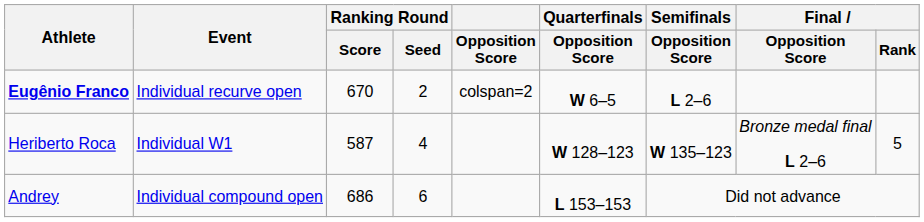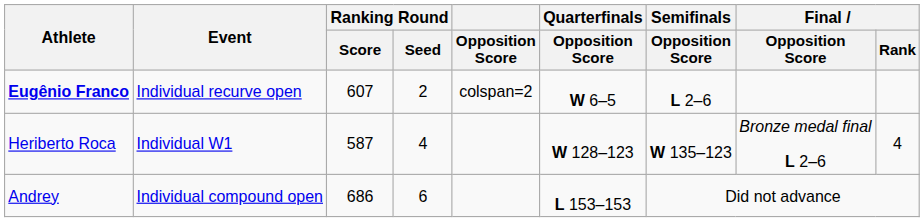(360, 92) 670 -> (360, 92) 607
(897, 144) 5 -> (897, 144) 4
